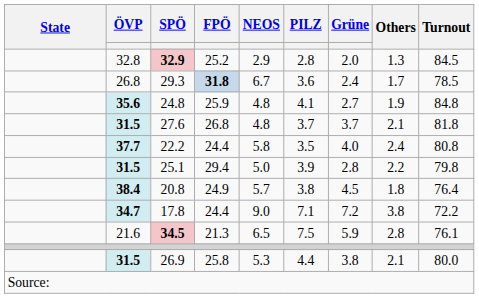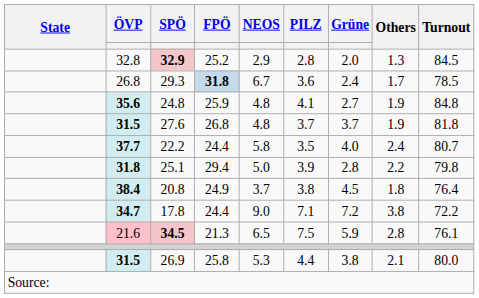(396, 125) 2.1 -> (396, 125) 1.9
(446, 147) 80.8 -> (446, 147) 80.7
(128, 168) 31.5 -> (128, 168) 31.8
(261, 190) 5.7 -> (261, 190) 3.7
(128, 233) no background -> (128, 233) pink background
